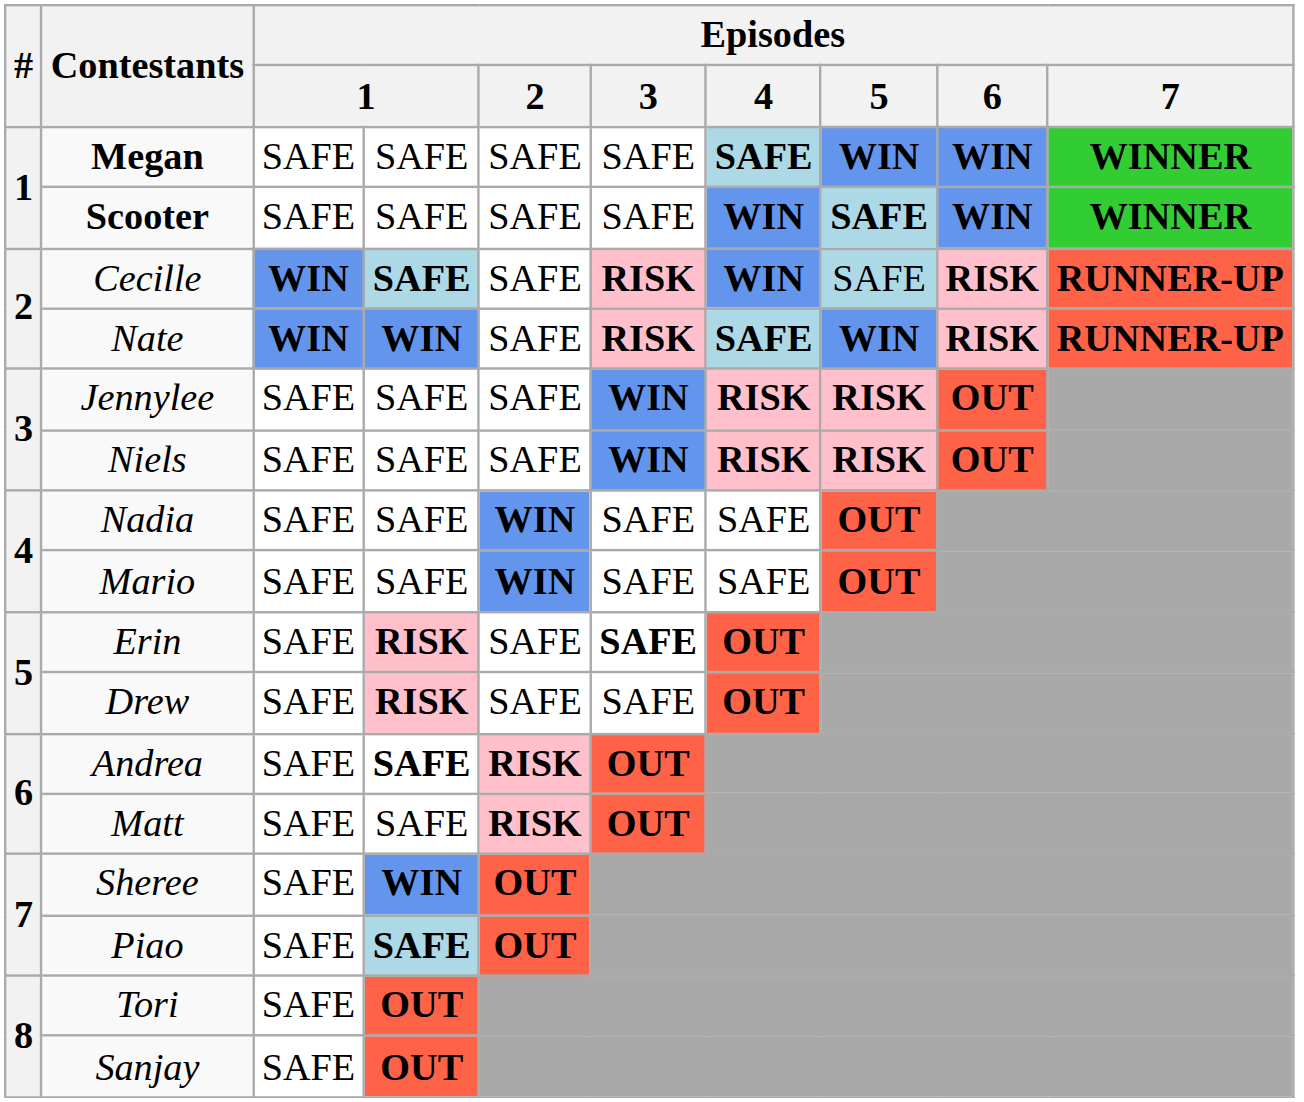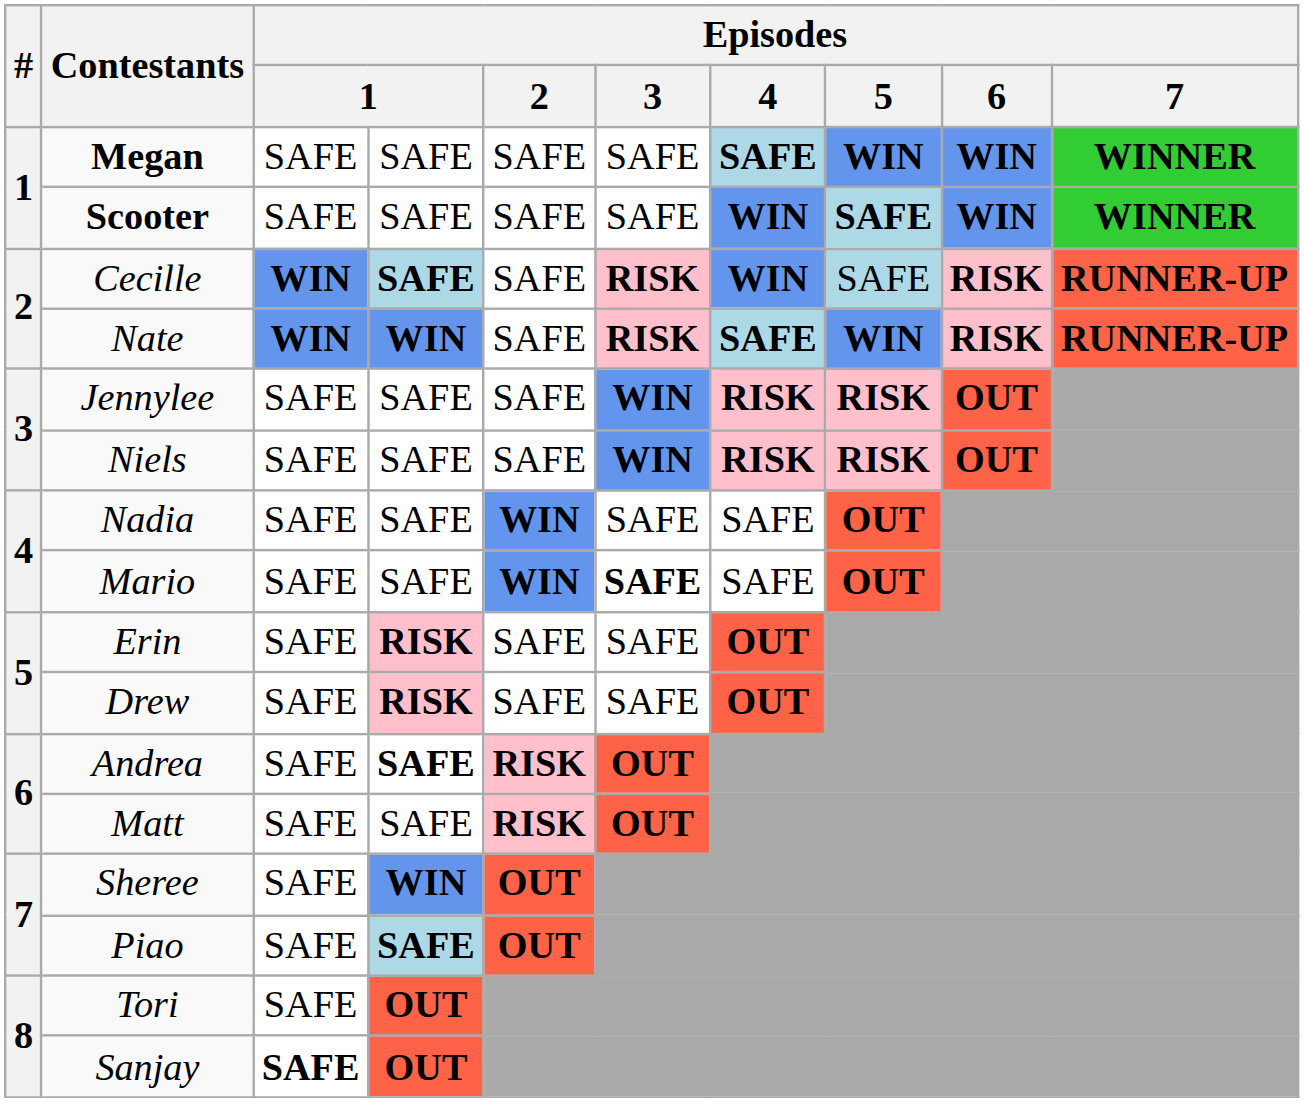(648, 580) normal -> (653, 580) bold
(648, 641) bold -> (653, 641) normal
(308, 1065) normal -> (311, 1065) bold
